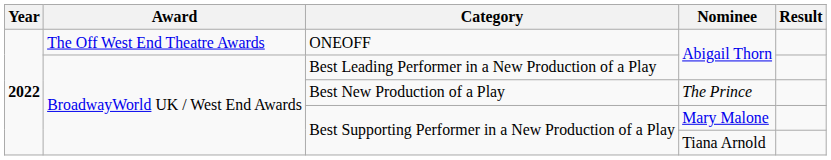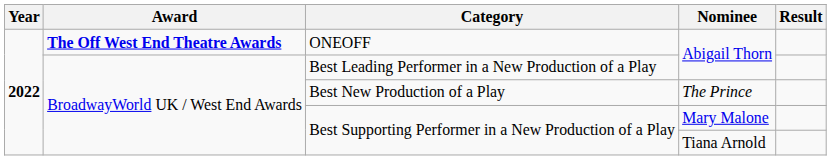(156, 42) normal -> (164, 42) bold
